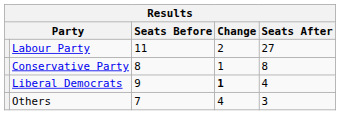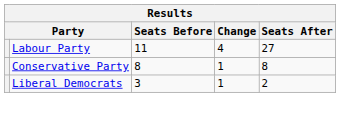(221, 48) 2 -> (221, 48) 4
(137, 84) 9 -> (137, 84) 3
(221, 84) bold -> (221, 84) normal
(265, 84) 4 -> (265, 84) 2
- row: (32, 101)
